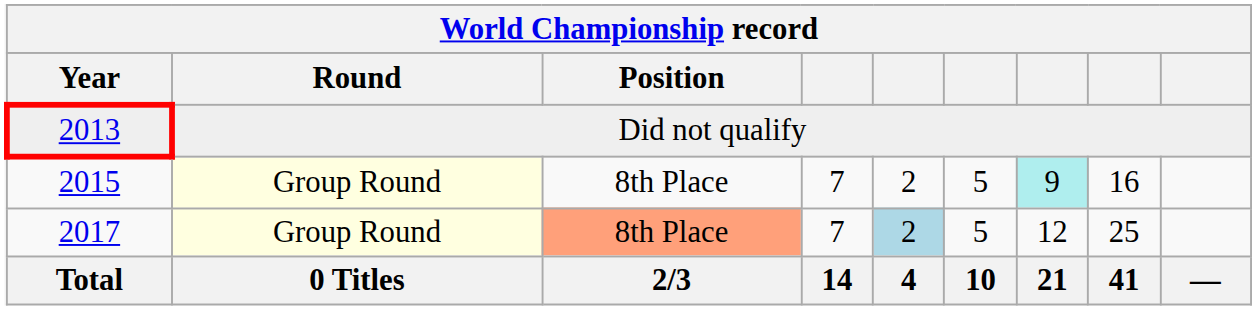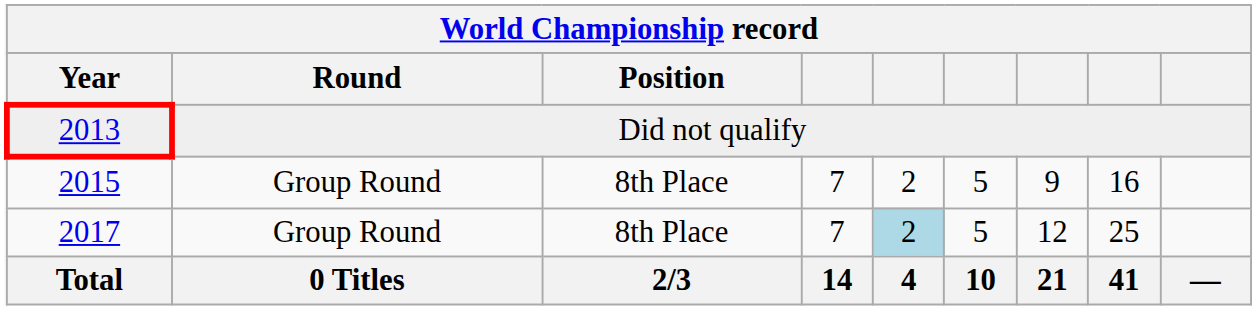(357, 181) lightyellow background -> (357, 181) no background
(1052, 181) paleturquoise background -> (1052, 181) no background
(357, 231) lightyellow background -> (357, 231) no background
(672, 231) lightsalmon background -> (672, 231) no background
